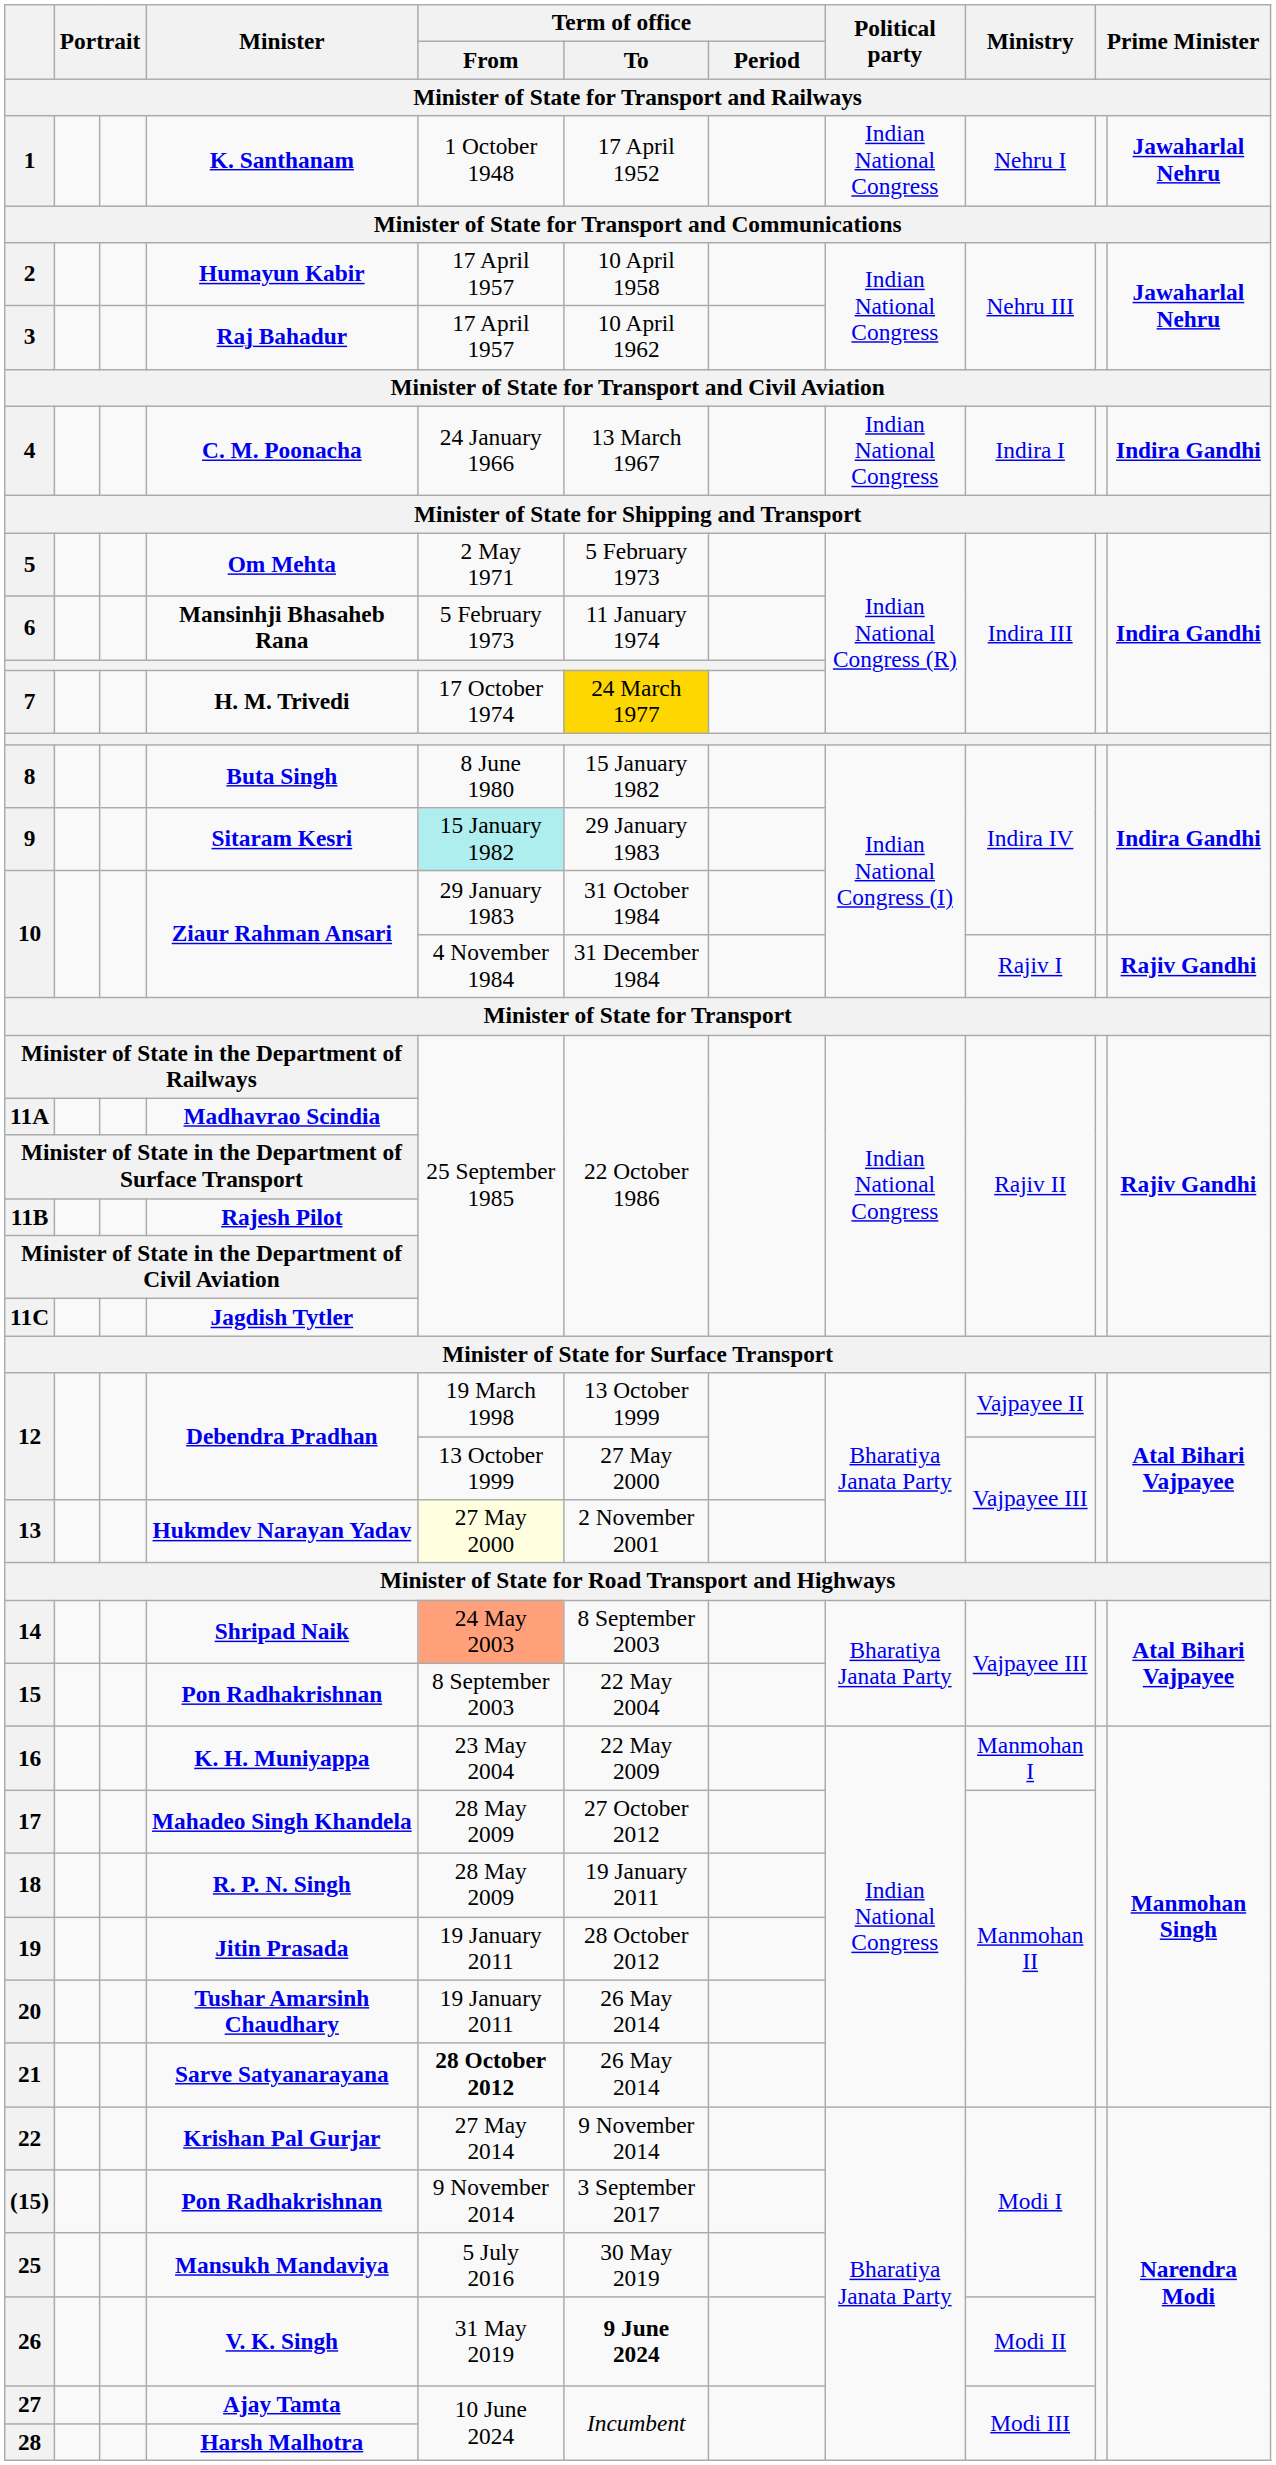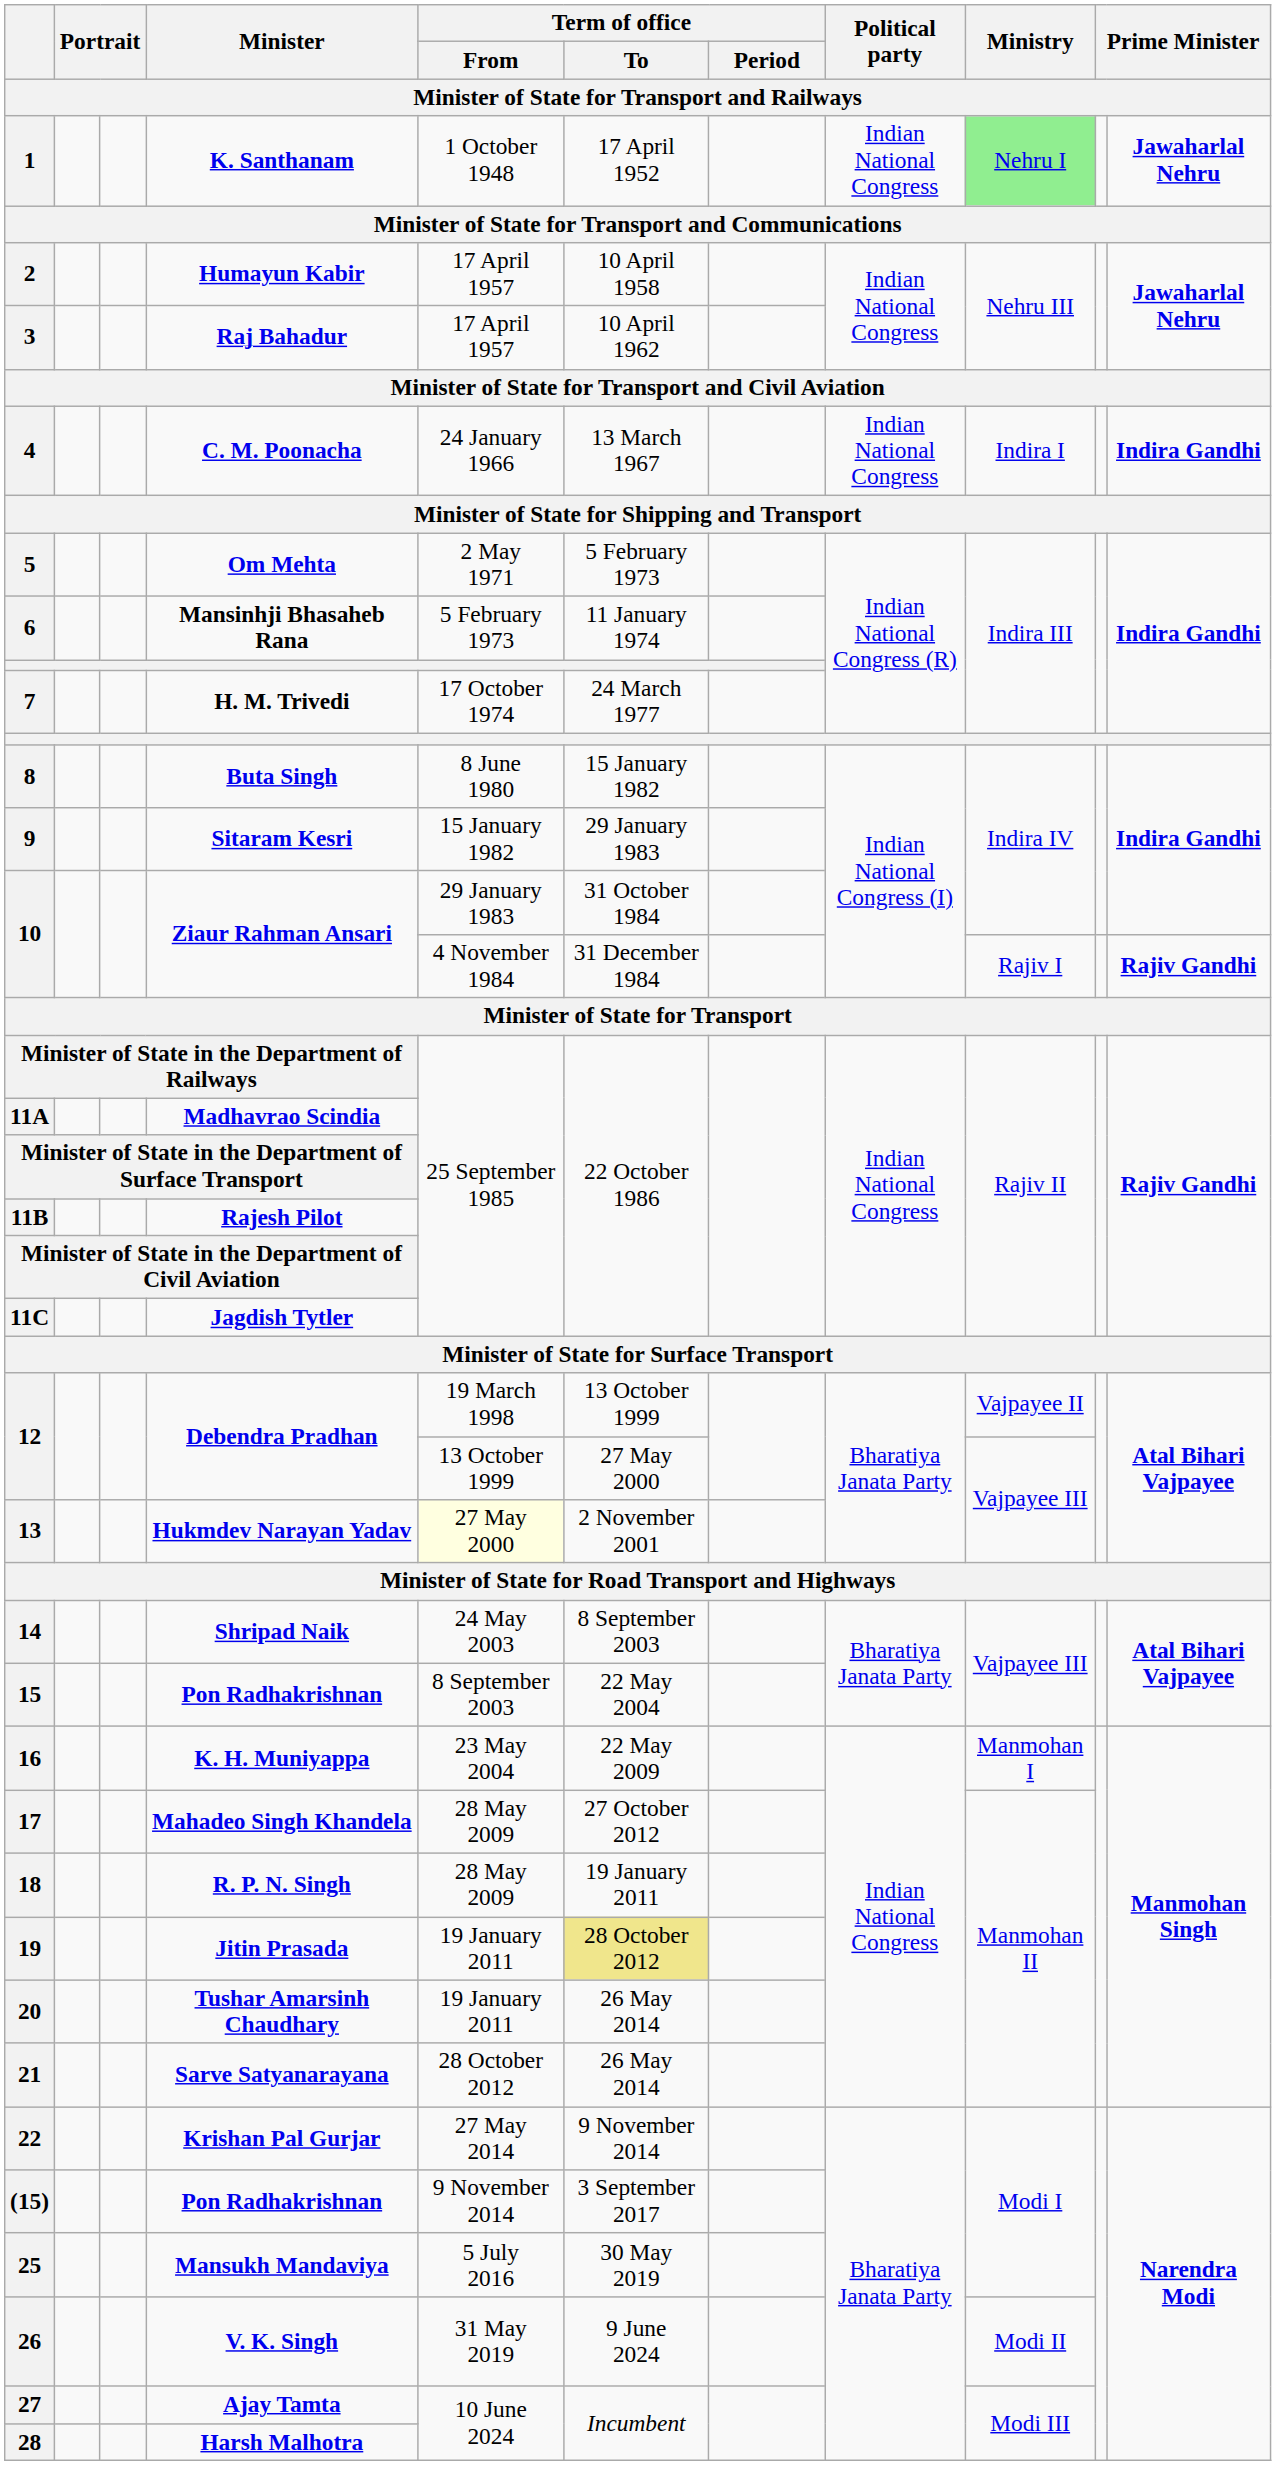(1030, 160) no background -> (1030, 160) lightgreen background
(636, 701) gold background -> (636, 701) no background
(491, 839) paleturquoise background -> (491, 839) no background
(491, 1631) lightsalmon background -> (491, 1631) no background
(636, 1948) no background -> (636, 1948) khaki background
(491, 2074) bold -> (491, 2074) normal
(636, 2341) bold -> (636, 2341) normal
